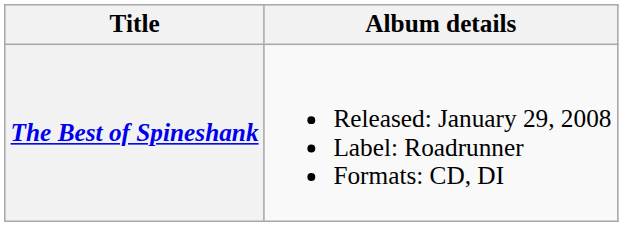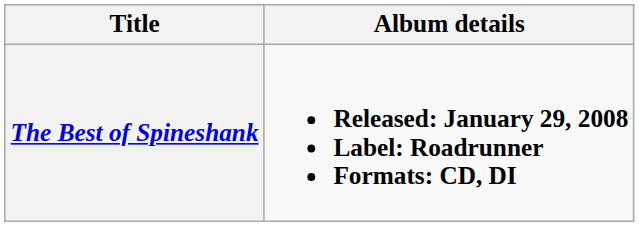(441, 147) normal -> (449, 147) bold
